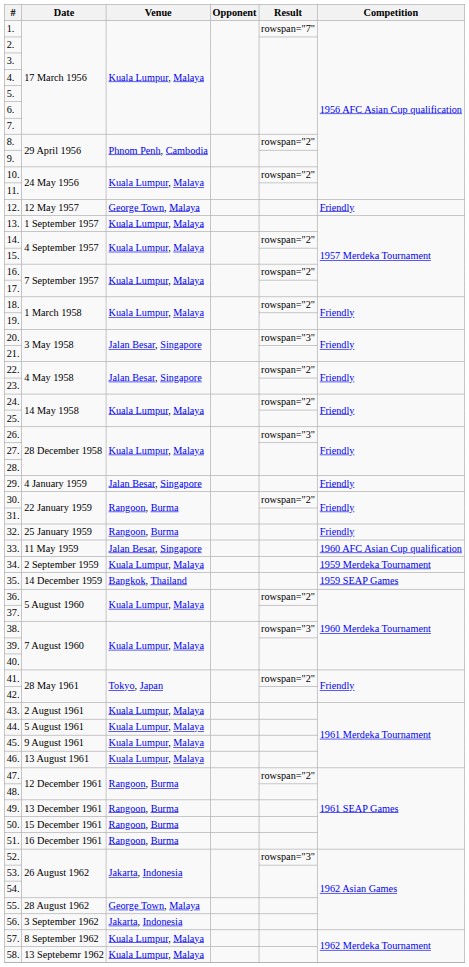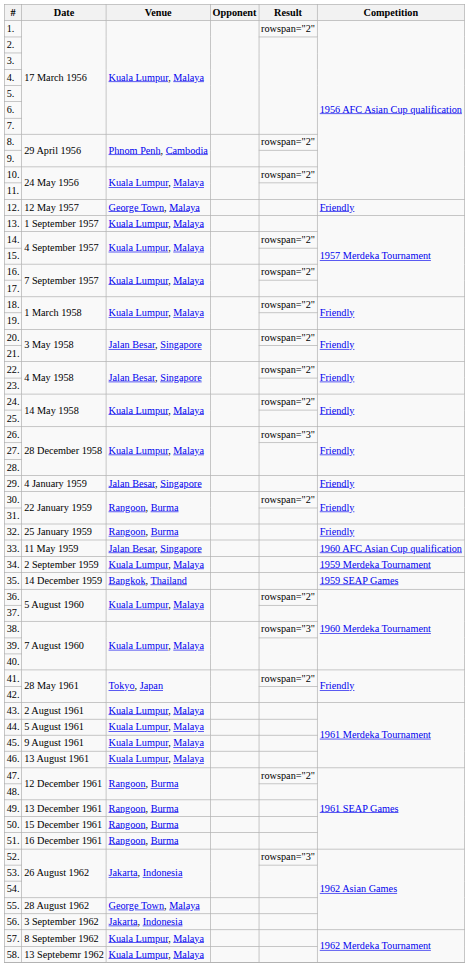(288, 28) rowspan="7" -> (288, 28) rowspan="2"
(288, 337) rowspan="3" -> (288, 337) rowspan="2"
